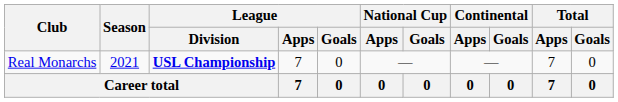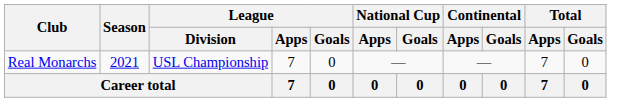(214, 62) bold -> (210, 62) normal
